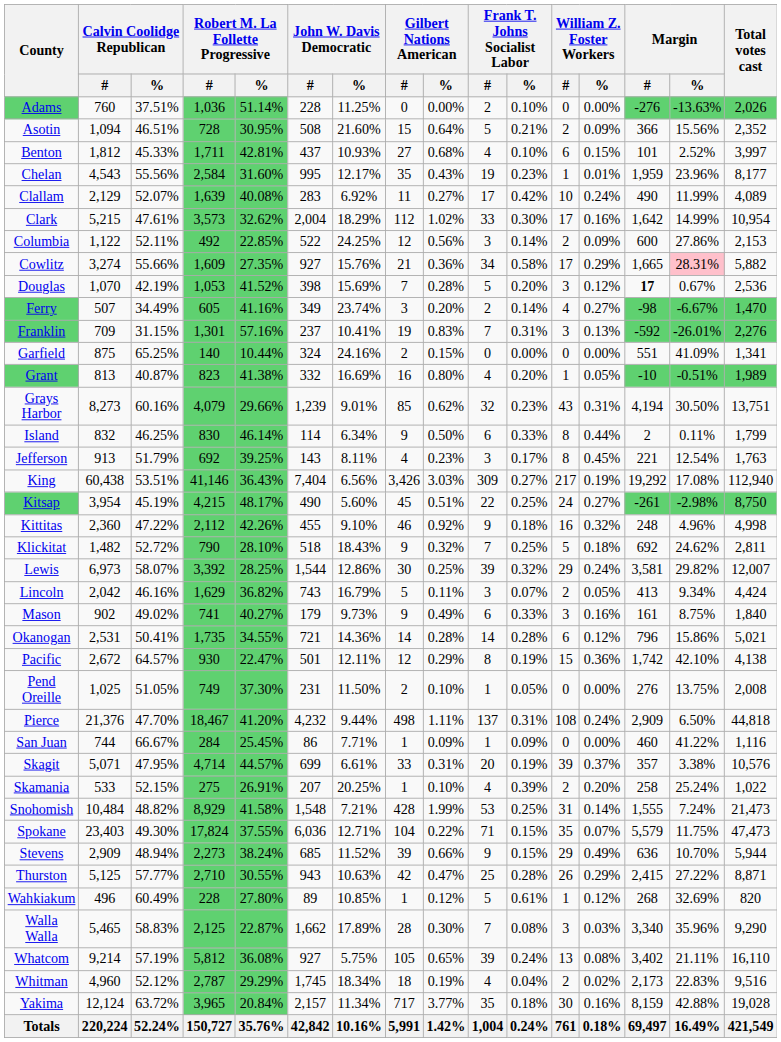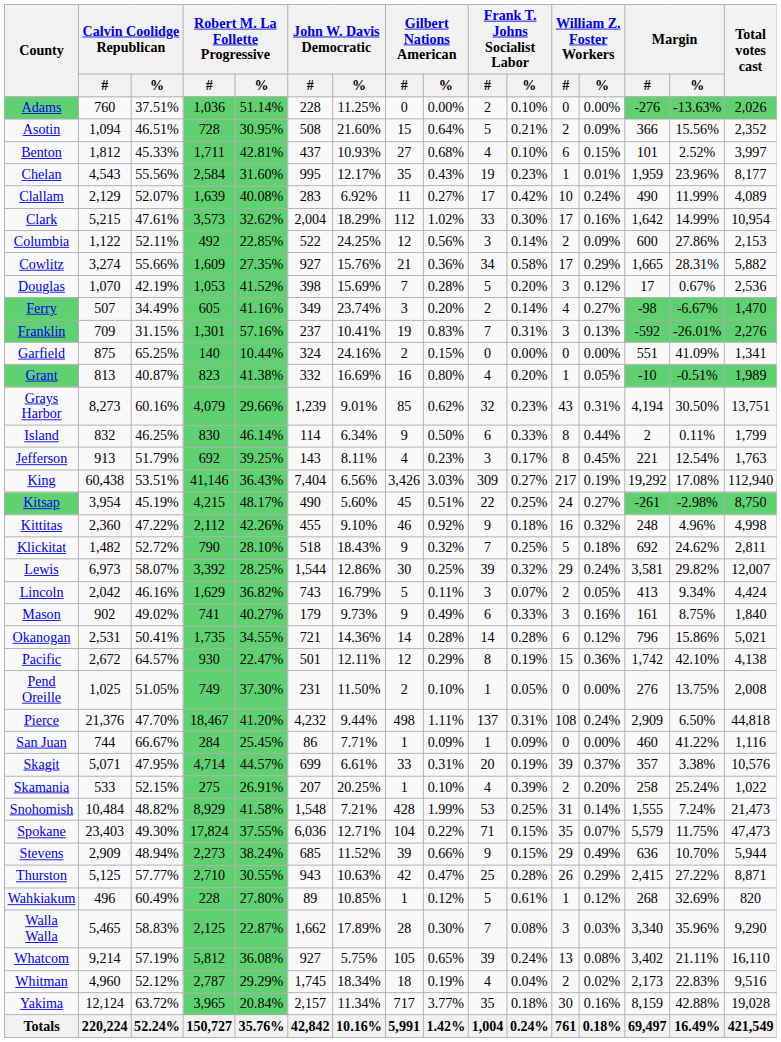(697, 264) pink background -> (697, 264) no background
(647, 286) bold -> (647, 286) normal
